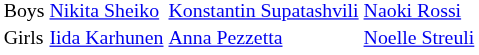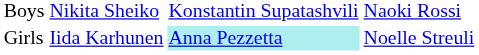(225, 38) no background -> (225, 38) paleturquoise background
